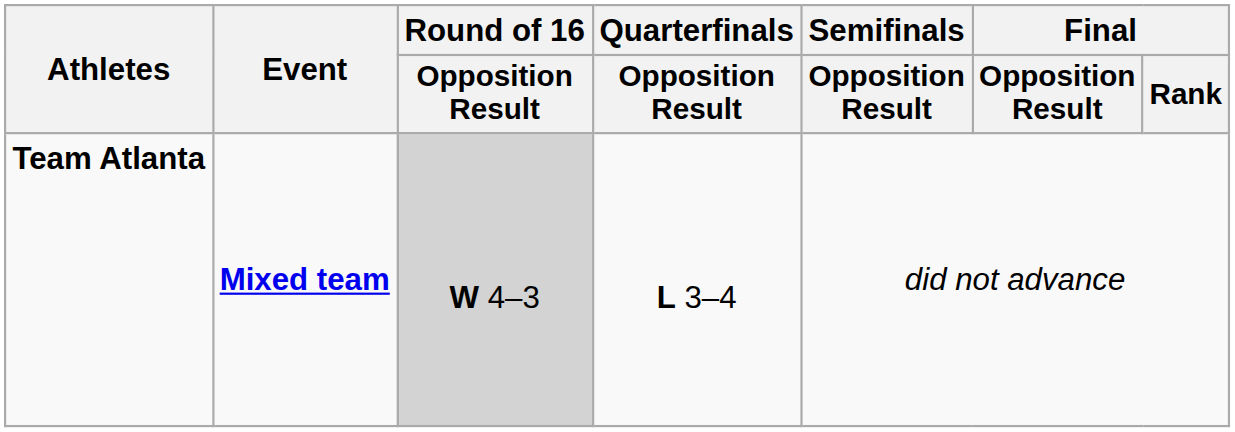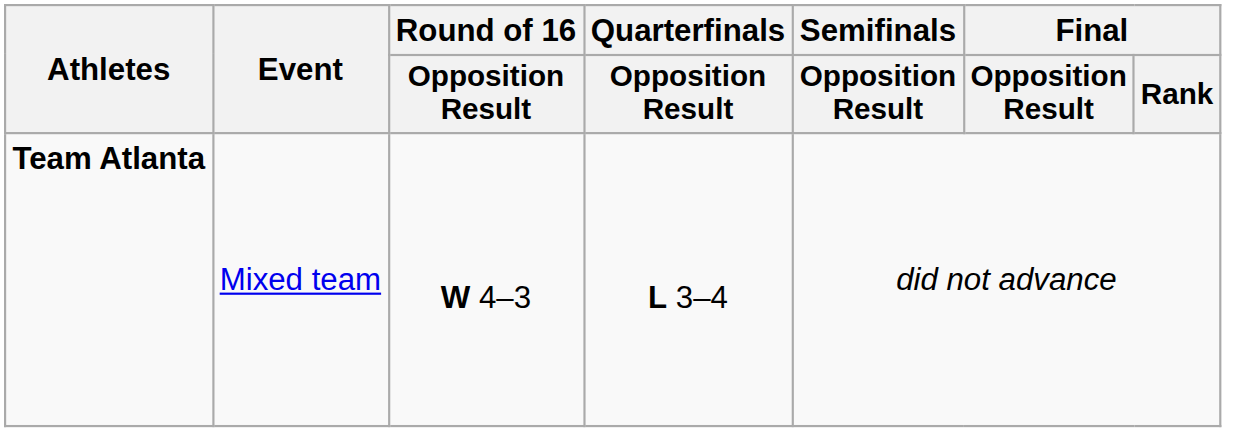(305, 280) bold -> (300, 280) normal
(495, 298) lightgrey background -> (486, 298) no background
